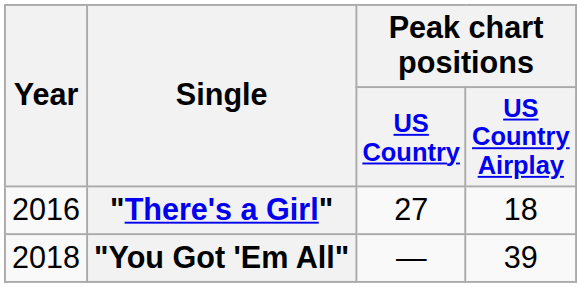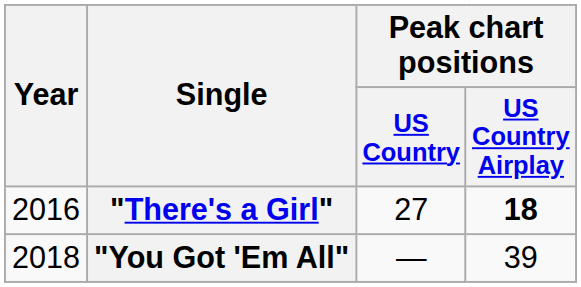(521, 209) normal -> (521, 209) bold
